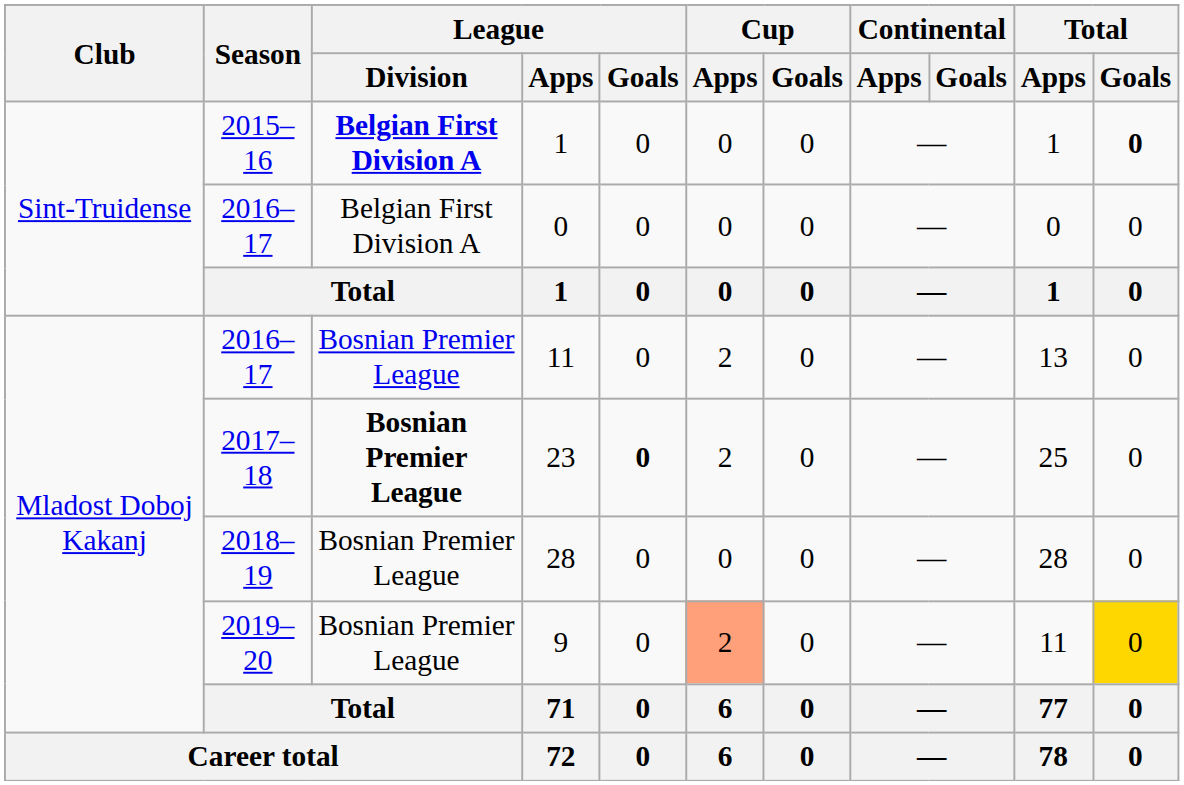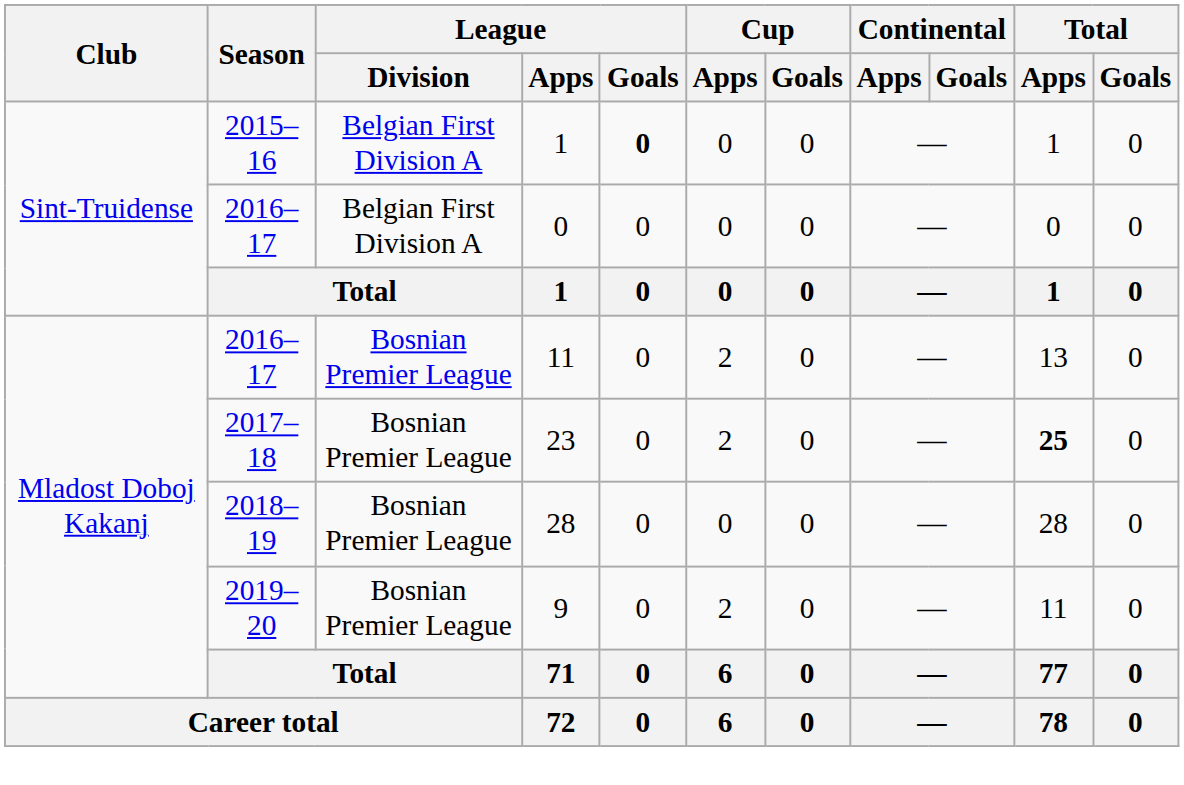(416, 142) bold -> (418, 142) normal
(643, 142) normal -> (643, 142) bold
(1135, 142) bold -> (1135, 142) normal
(416, 458) bold -> (418, 440) normal
(643, 458) bold -> (643, 440) normal
(1053, 458) normal -> (1053, 440) bold
(725, 641) lightsalmon background -> (725, 606) no background
(1135, 641) gold background -> (1135, 606) no background
